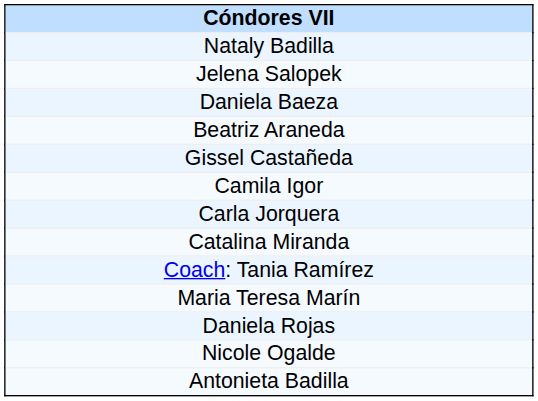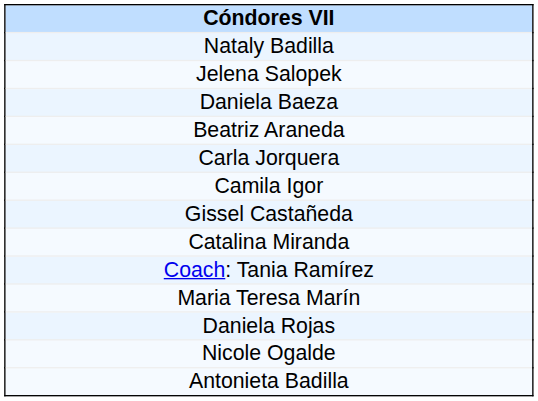(269, 158) Gissel Castañeda -> (269, 158) Carla Jorquera
(269, 213) Carla Jorquera -> (269, 213) Gissel Castañeda
